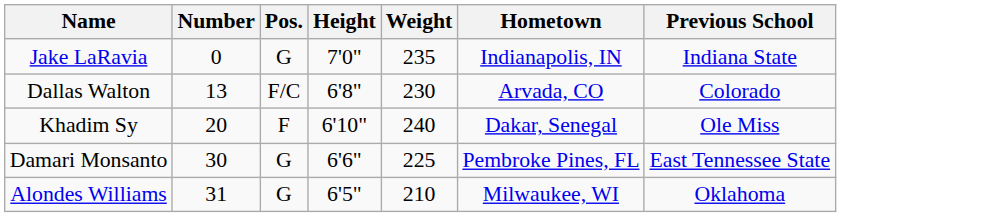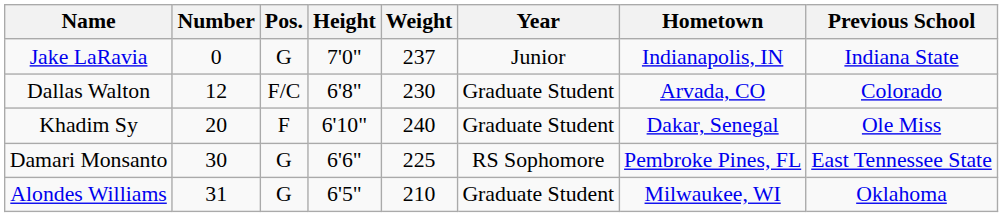+ column: (538, 21)
(419, 56) 235 -> (419, 56) 237
(216, 90) 13 -> (216, 90) 12
